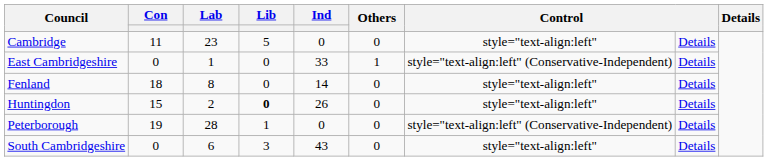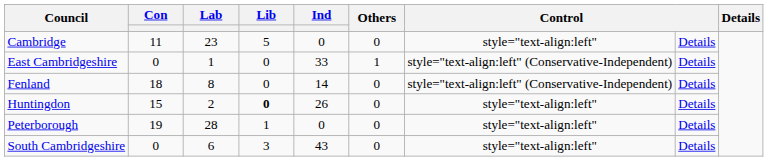(540, 83) style="text-align:left" -> (540, 83) style="text-align:left" (Conservative-Independent)
(540, 124) style="text-align:left" (Conservative-Independent) -> (540, 124) style="text-align:left"
